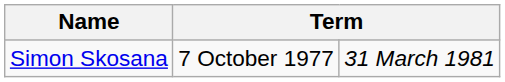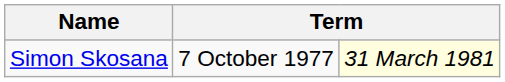(419, 58) no background -> (419, 58) lightyellow background
